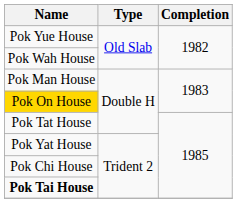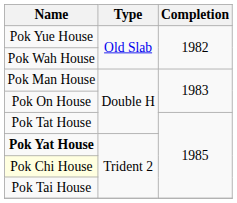(51, 101) gold background -> (51, 101) no background
(51, 144) normal -> (51, 144) bold
(51, 166) no background -> (51, 166) lightyellow background
(51, 187) bold -> (51, 187) normal
